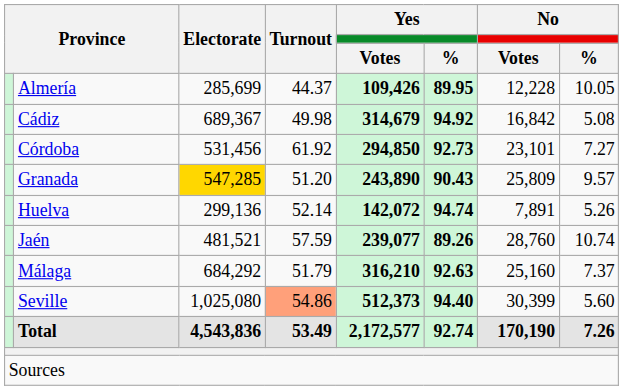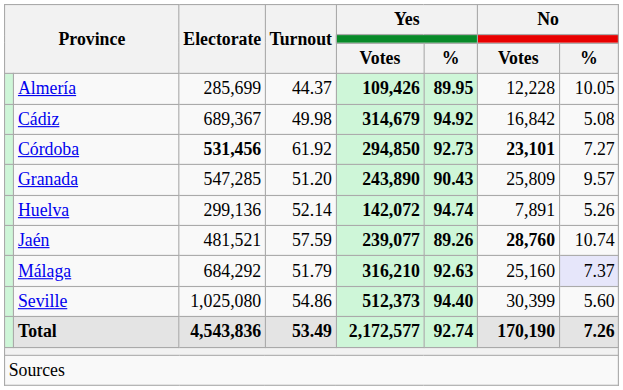(232, 149) normal -> (232, 149) bold
(531, 149) normal -> (531, 149) bold
(232, 179) gold background -> (232, 179) no background
(531, 240) normal -> (531, 240) bold
(599, 270) no background -> (599, 270) lavender background
(312, 301) lightsalmon background -> (312, 301) no background
